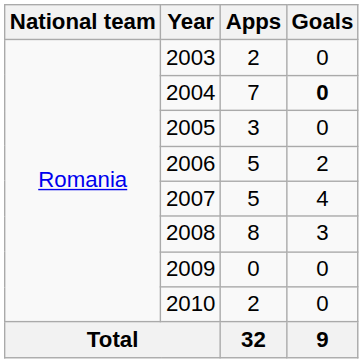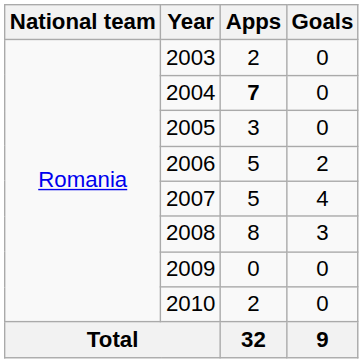(253, 92) normal -> (253, 92) bold
(322, 92) bold -> (322, 92) normal
